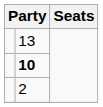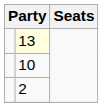(27, 41) no background -> (27, 41) lightyellow background
(27, 65) bold -> (27, 65) normal
